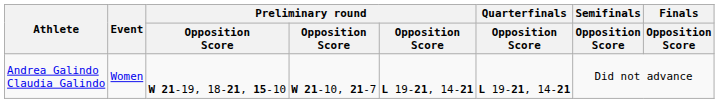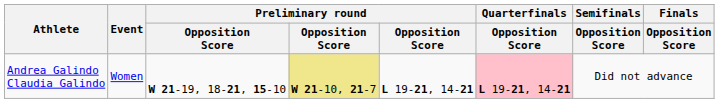(334, 89) no background -> (334, 89) khaki background
(524, 89) no background -> (524, 89) pink background
